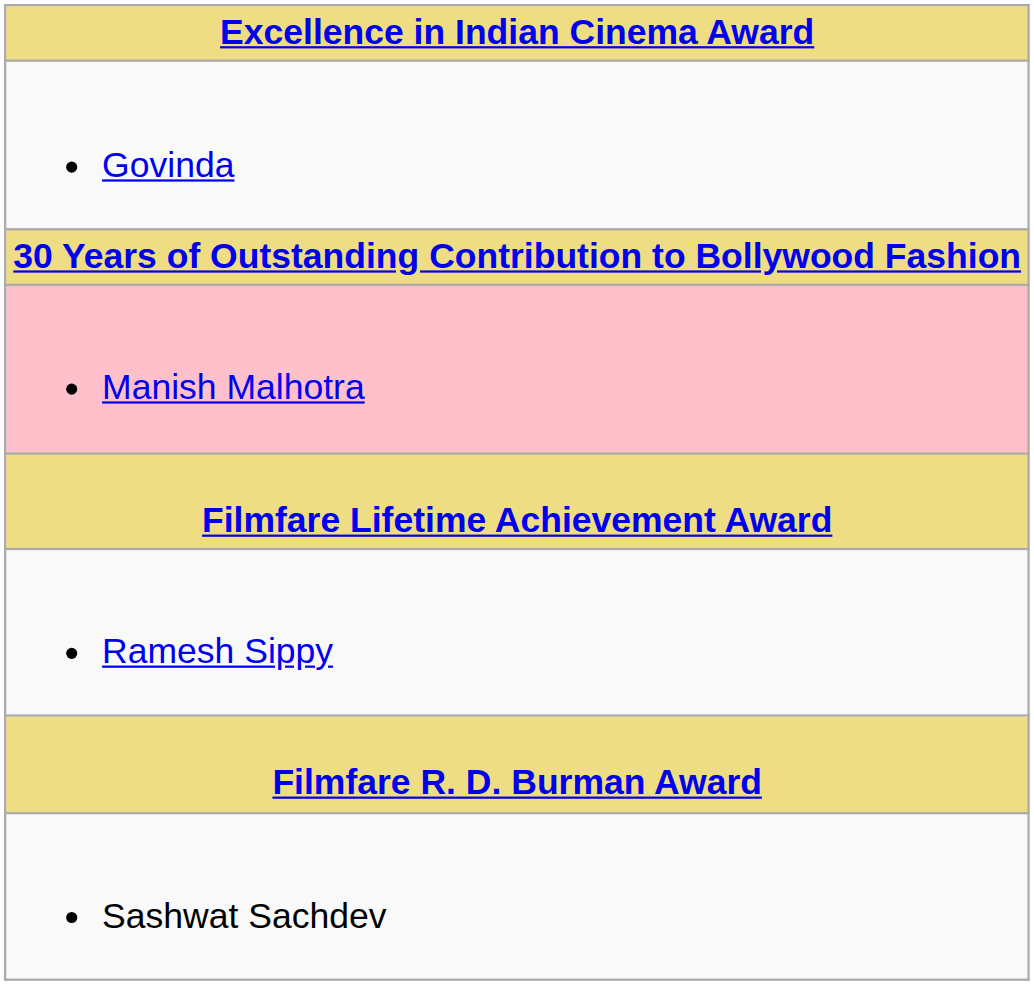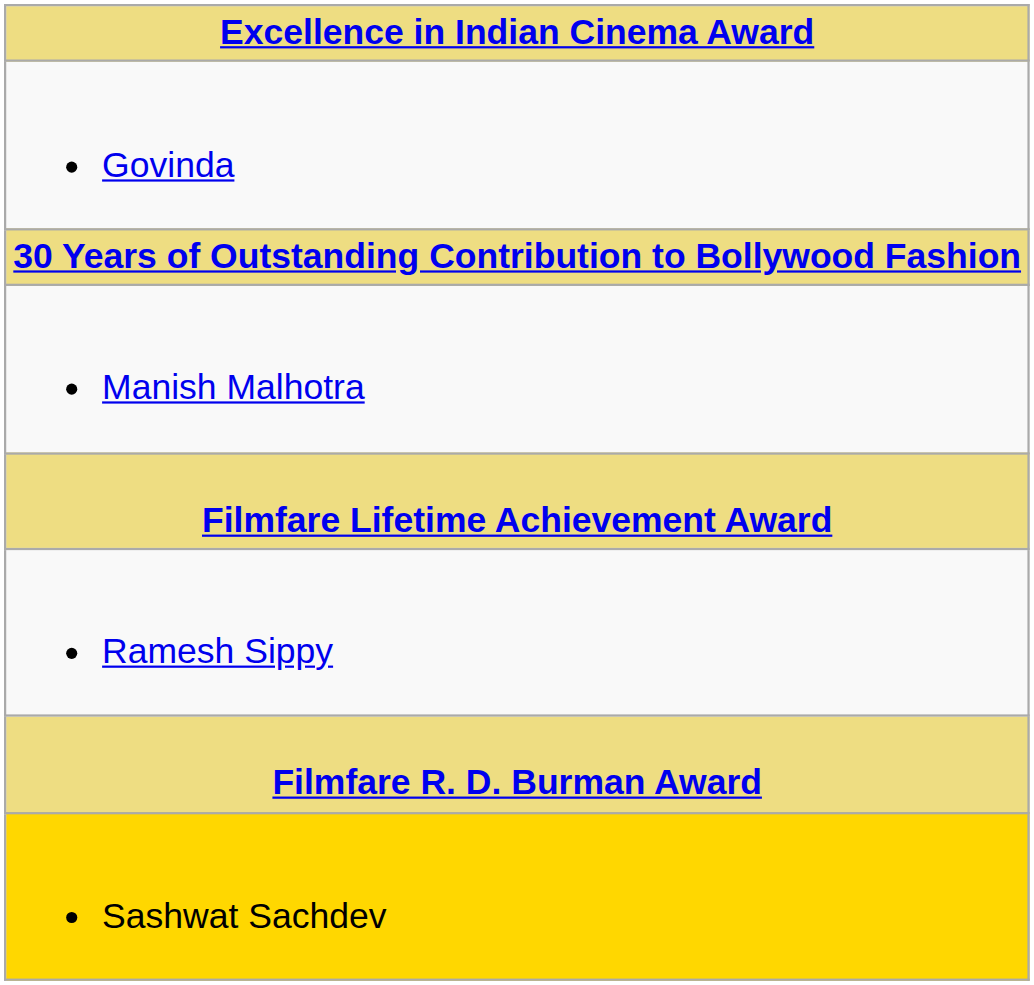(517, 389) pink background -> (517, 389) no background
(517, 916) no background -> (517, 916) gold background
